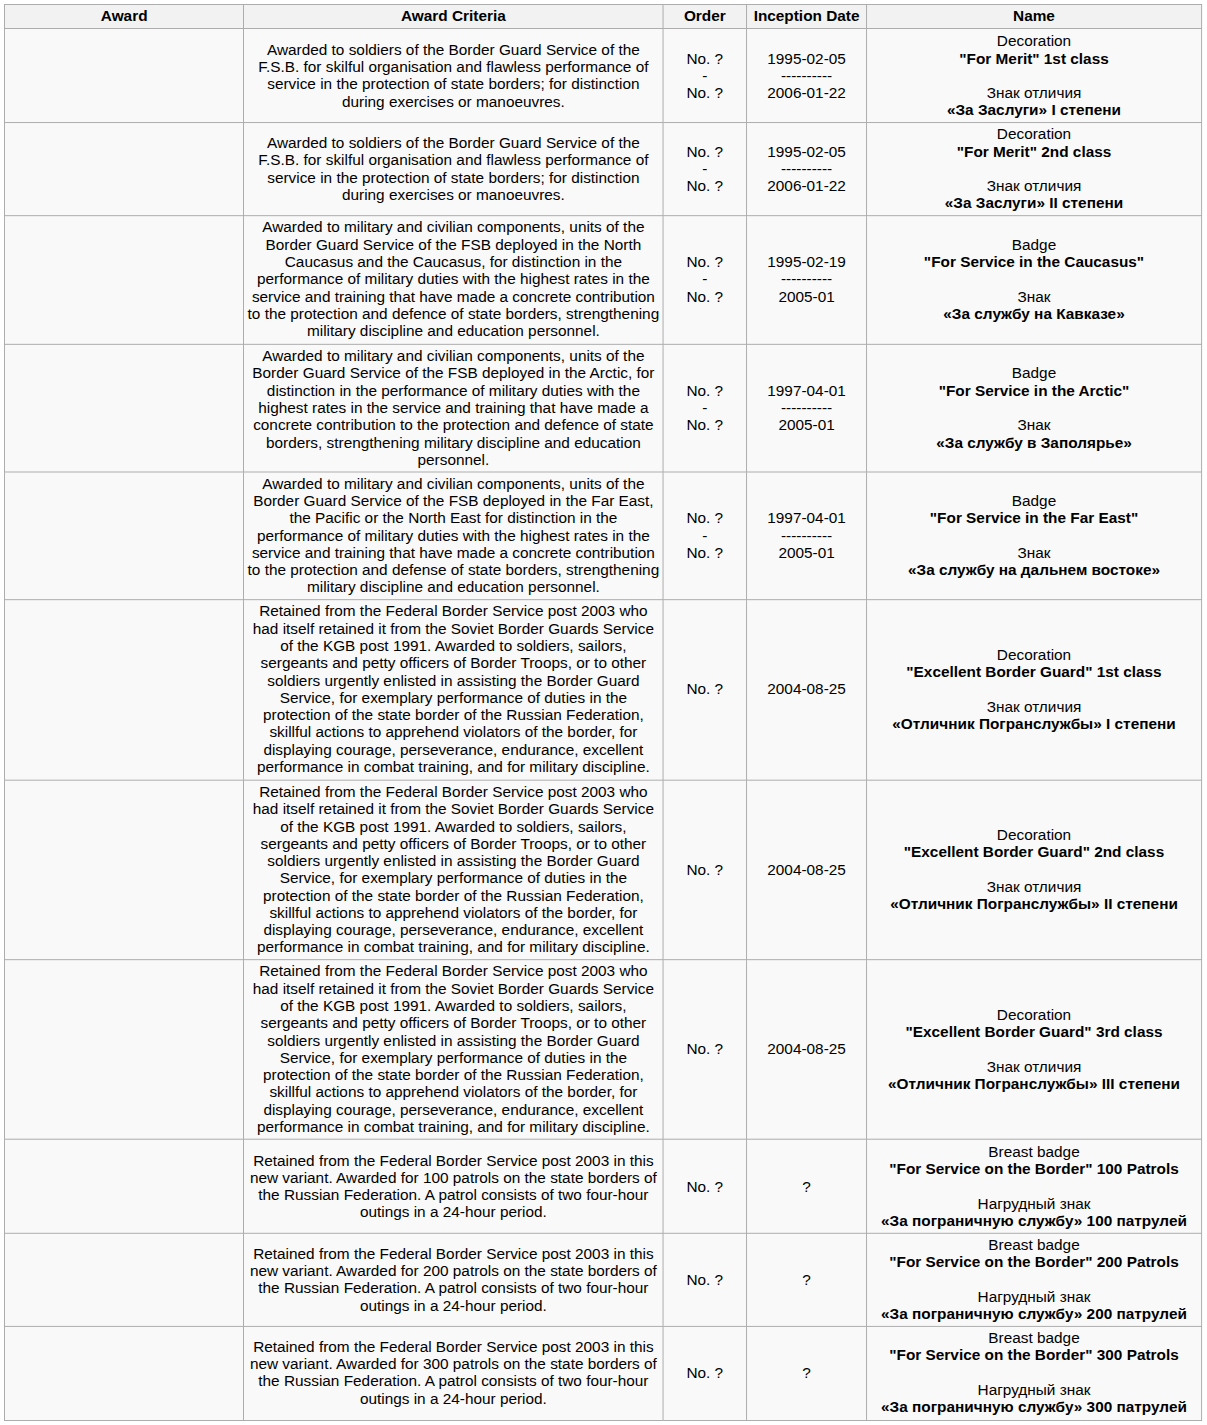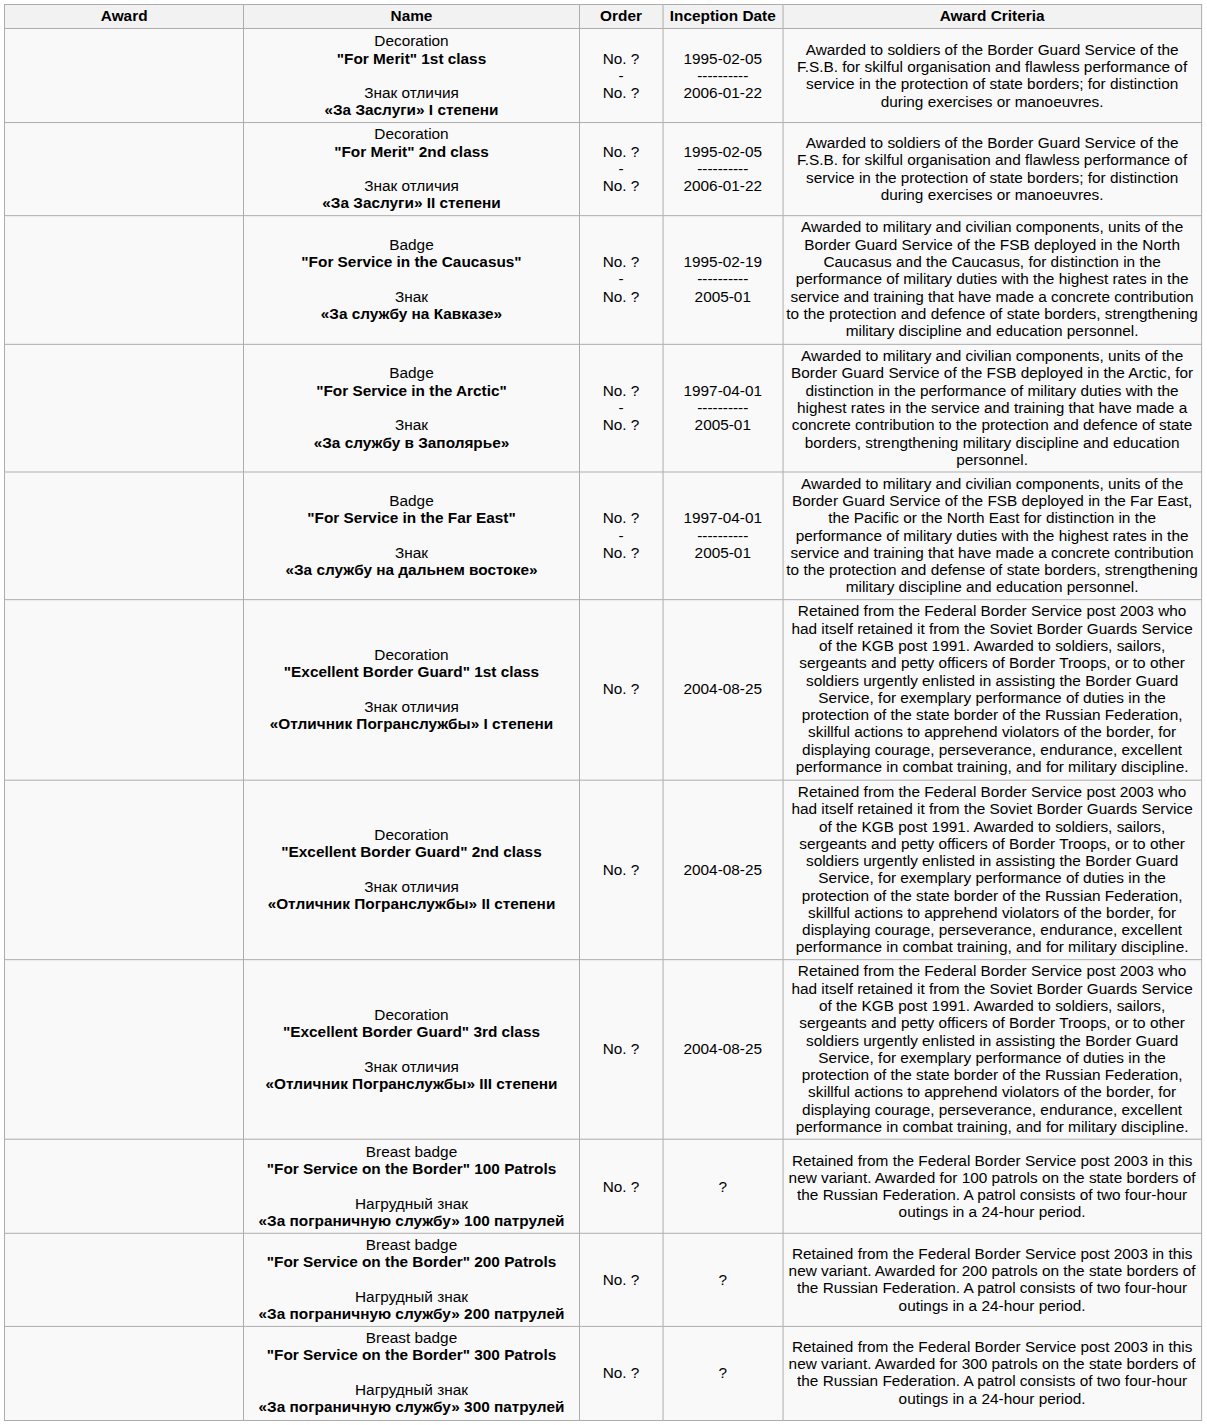columns swapped: (1034, 16) <-> (453, 16)
